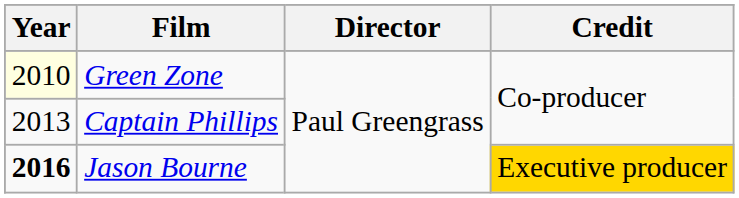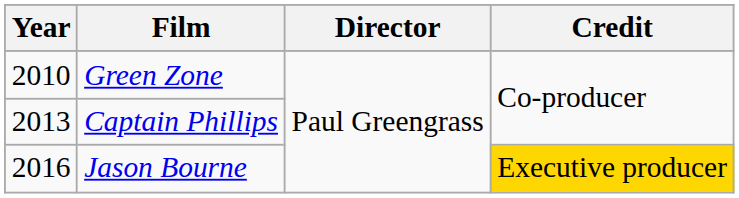(41, 74) lightyellow background -> (41, 74) no background
(41, 167) bold -> (41, 167) normal
